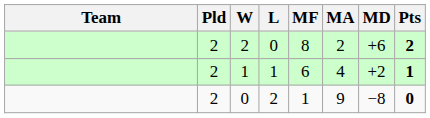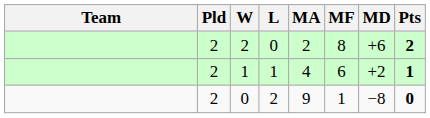columns swapped: (305, 17) <-> (340, 17)
